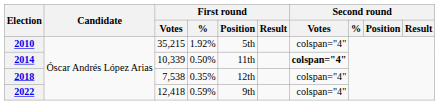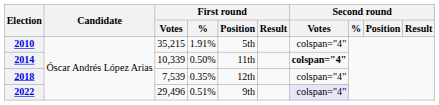(203, 44) 1.92% -> (203, 44) 1.91%
(174, 76) 7,538 -> (174, 76) 7,539
(171, 92) 12,418 -> (171, 92) 29,496
(203, 92) 0.59% -> (203, 92) 0.51%
(321, 92) no background -> (321, 92) lavender background
